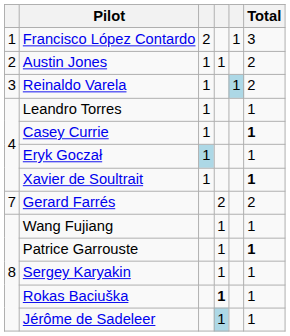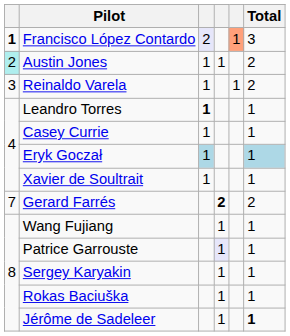(12, 39) normal -> (12, 39) bold
(206, 39) no background -> (206, 39) lavender background
(236, 39) no background -> (236, 39) lightsalmon background
(12, 62) no background -> (12, 62) paleturquoise background
(236, 86) lightblue background -> (236, 86) no background
(206, 109) normal -> (206, 109) bold
(251, 132) bold -> (251, 132) normal
(251, 156) no background -> (251, 156) lightblue background
(251, 179) bold -> (251, 179) normal
(221, 202) normal -> (221, 202) bold
(221, 249) no background -> (221, 249) lavender background
(251, 249) bold -> (251, 249) normal
(221, 296) bold -> (221, 296) normal
(221, 319) lightblue background -> (221, 319) no background
(251, 319) normal -> (251, 319) bold
